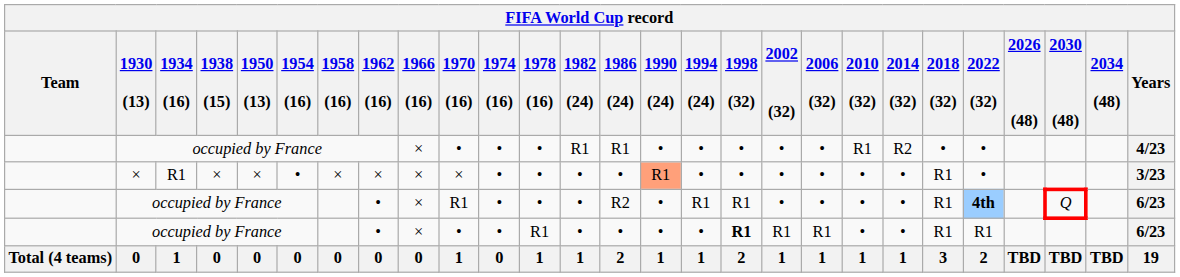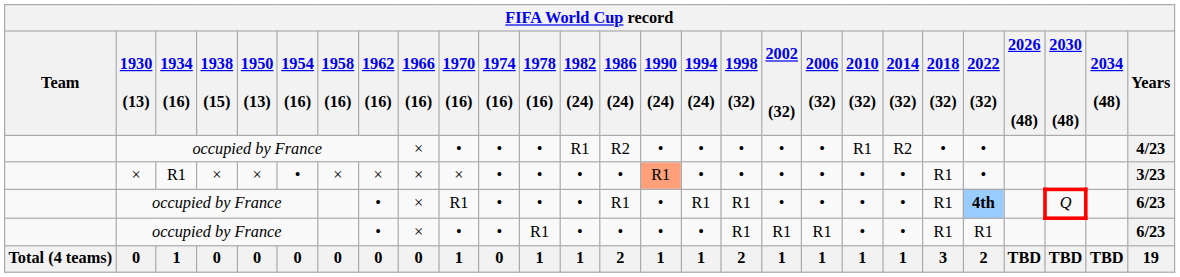(620, 148) R1 -> (620, 148) R2
(620, 203) R2 -> (620, 203) R1
(741, 231) bold -> (741, 231) normal
